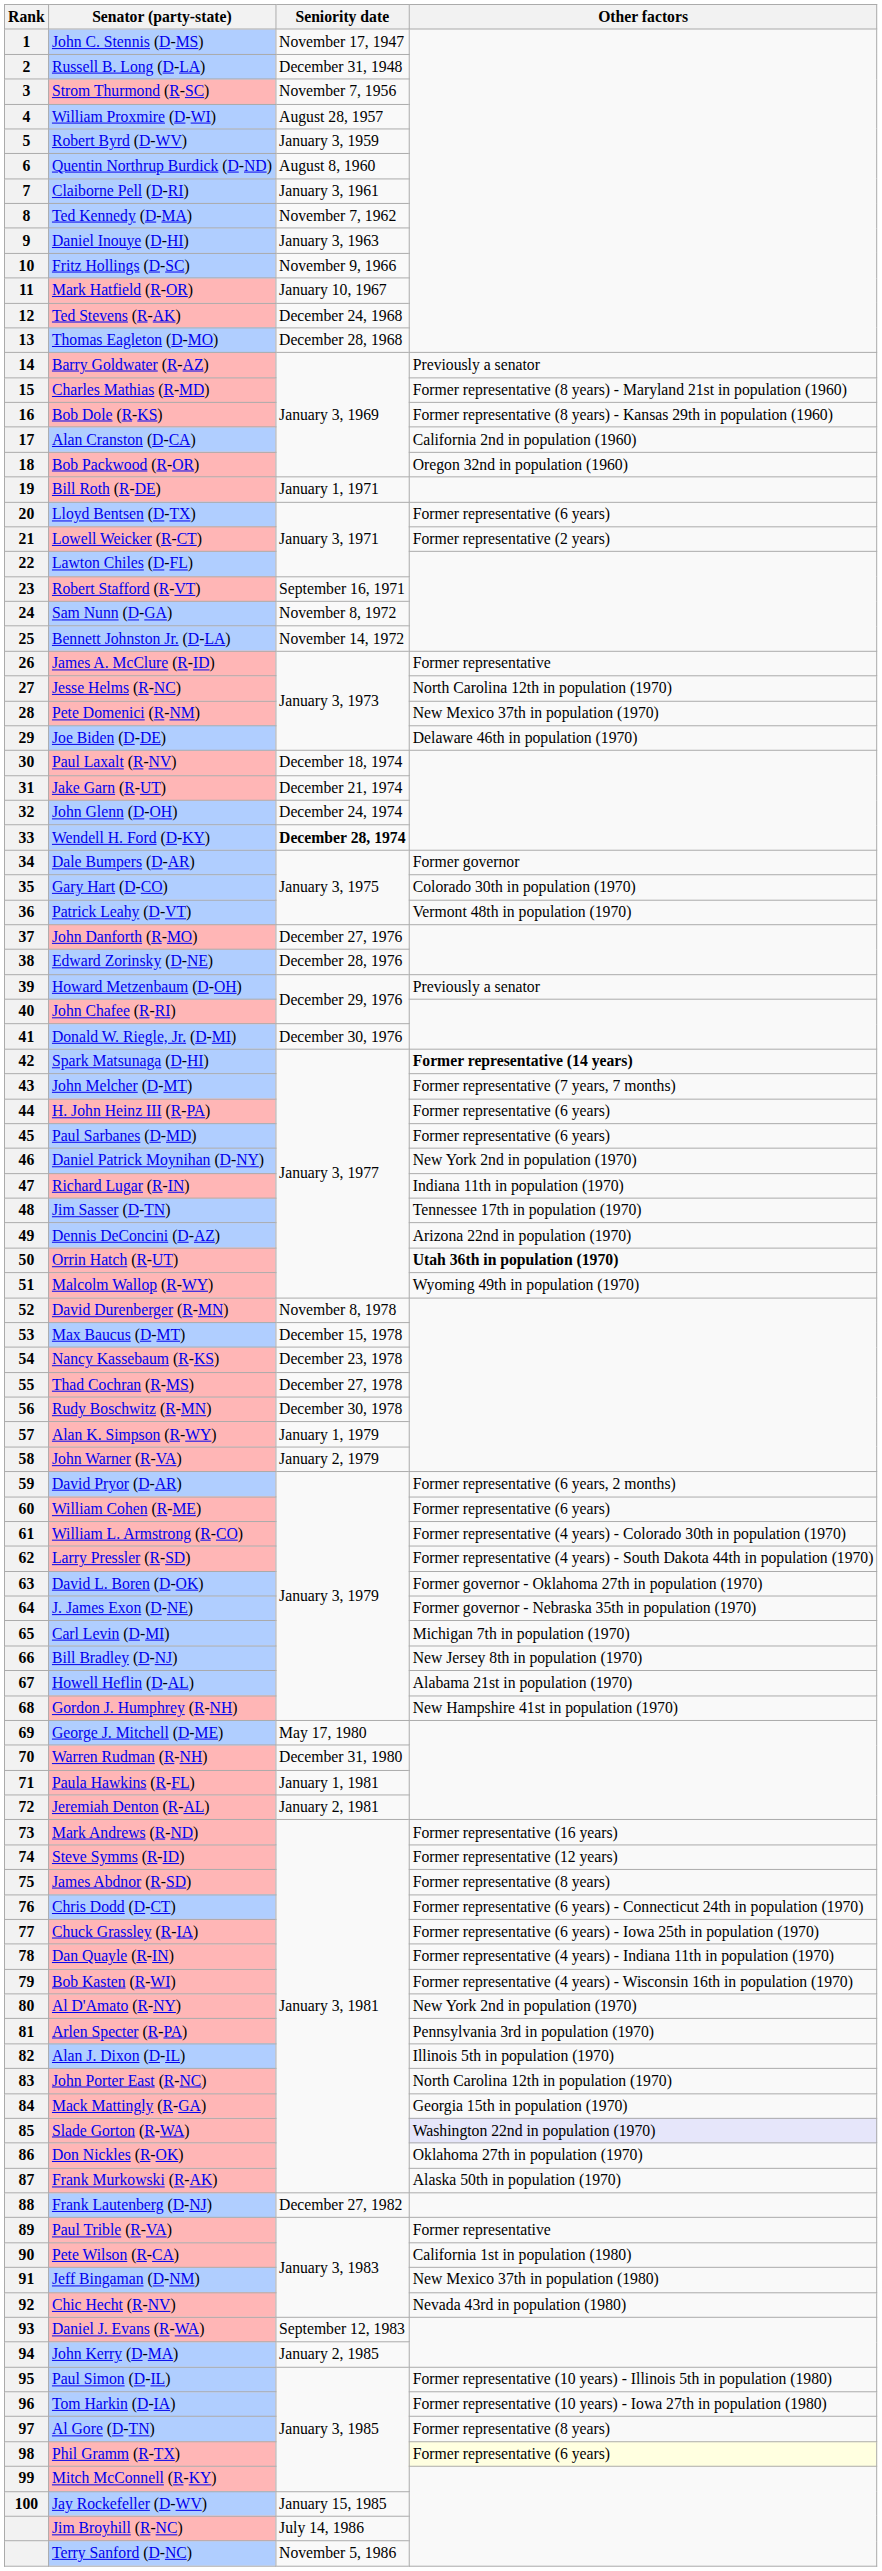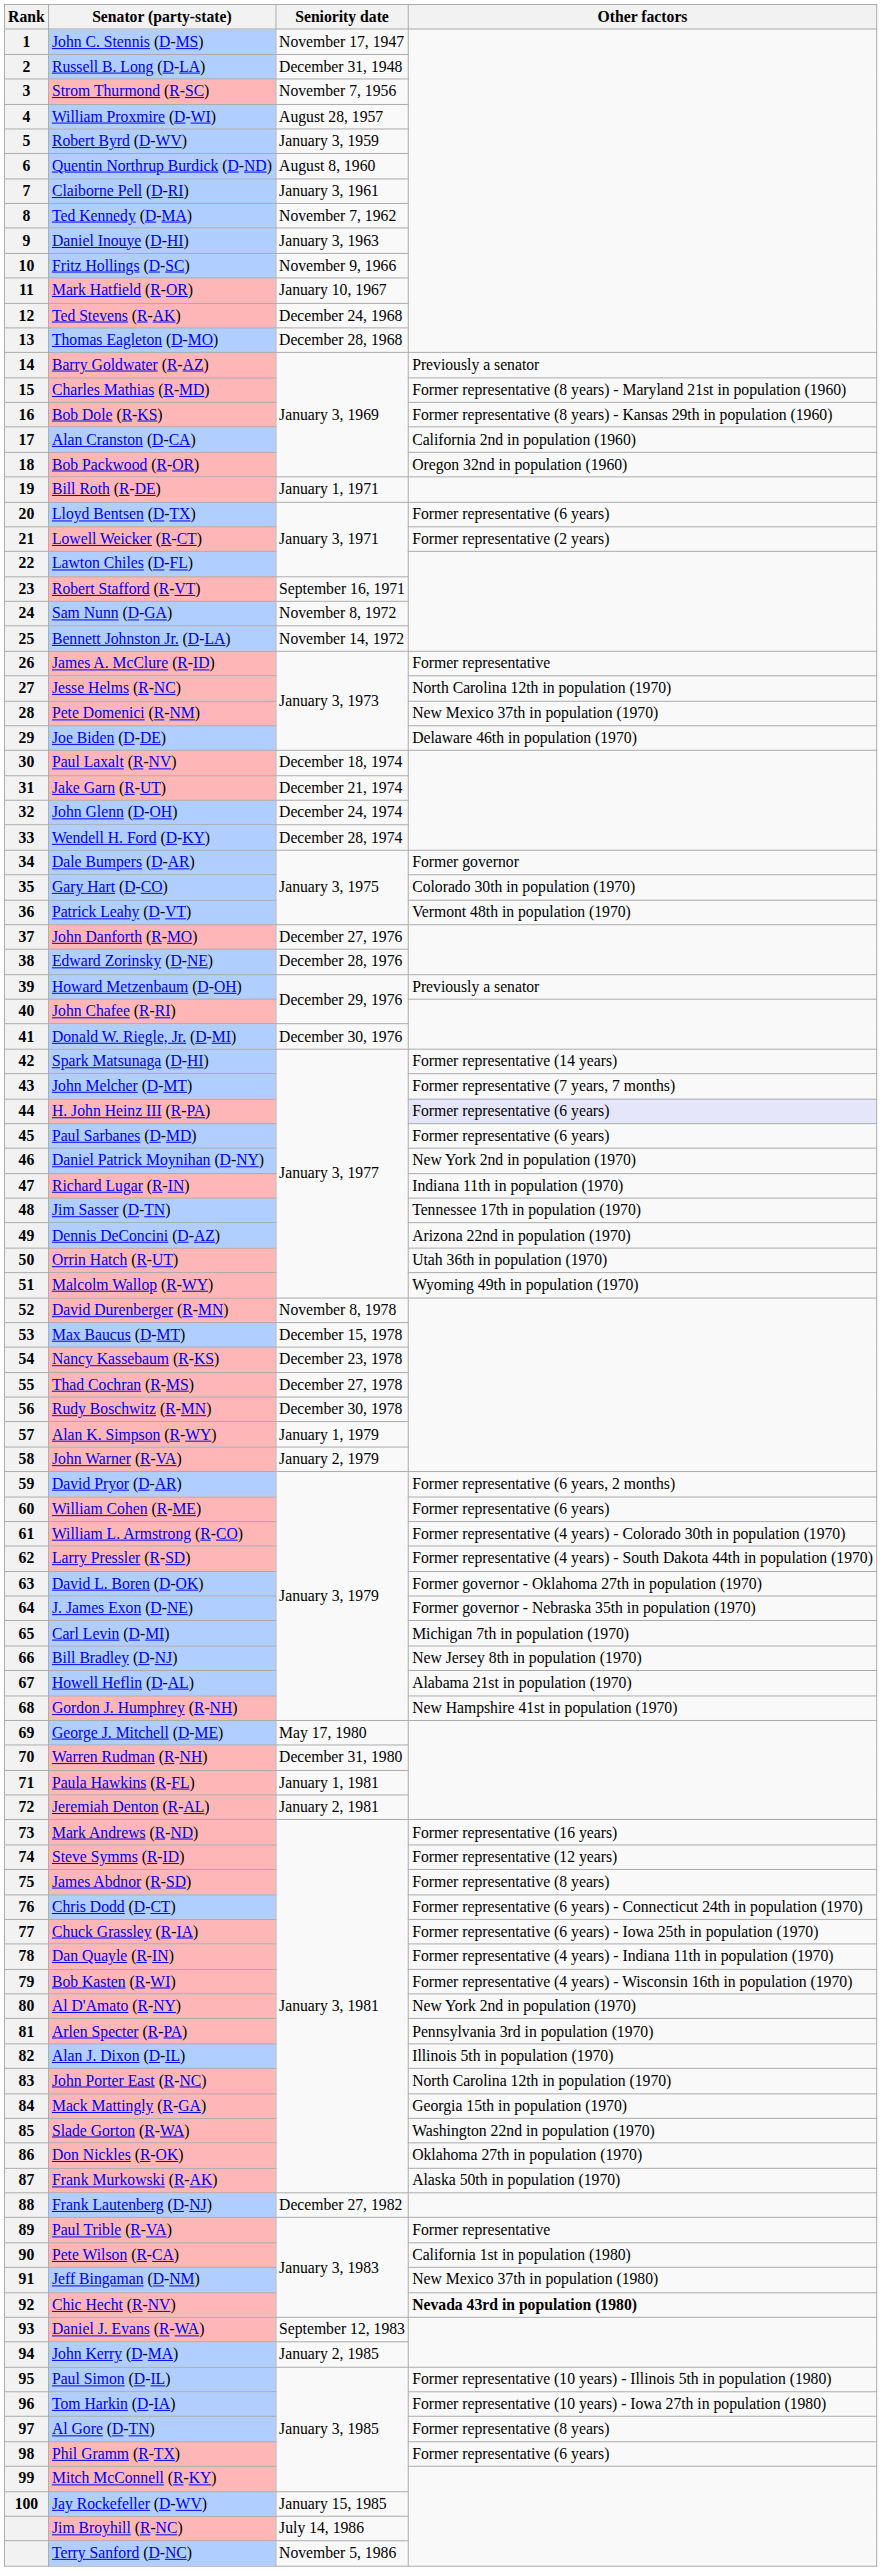(342, 837) bold -> (341, 837) normal
(523, 1061) bold -> (515, 1061) normal
(511, 1111) no background -> (511, 1111) lavender background
(516, 1260) bold -> (510, 1260) normal
(534, 2130) lavender background -> (533, 2130) no background
(519, 2304) normal -> (525, 2304) bold
(511, 2453) lightyellow background -> (511, 2453) no background
